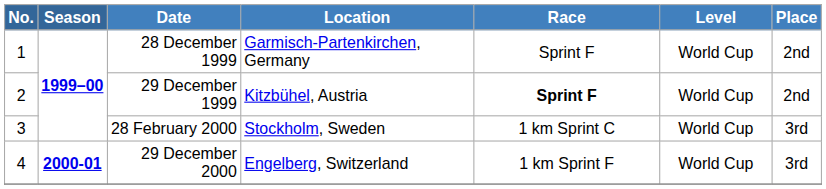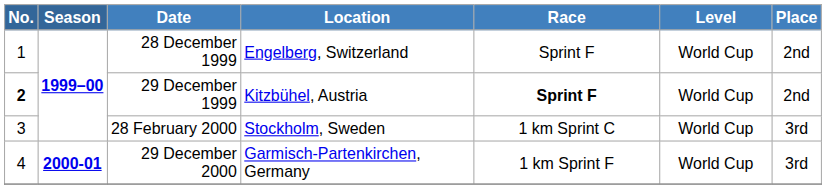(332, 52) Garmisch-Partenkirchen, Germany -> (326, 52) Engelberg, Switzerland
(21, 95) normal -> (21, 95) bold
(326, 163) Engelberg, Switzerland -> (332, 163) Garmisch-Partenkirchen, Germany
